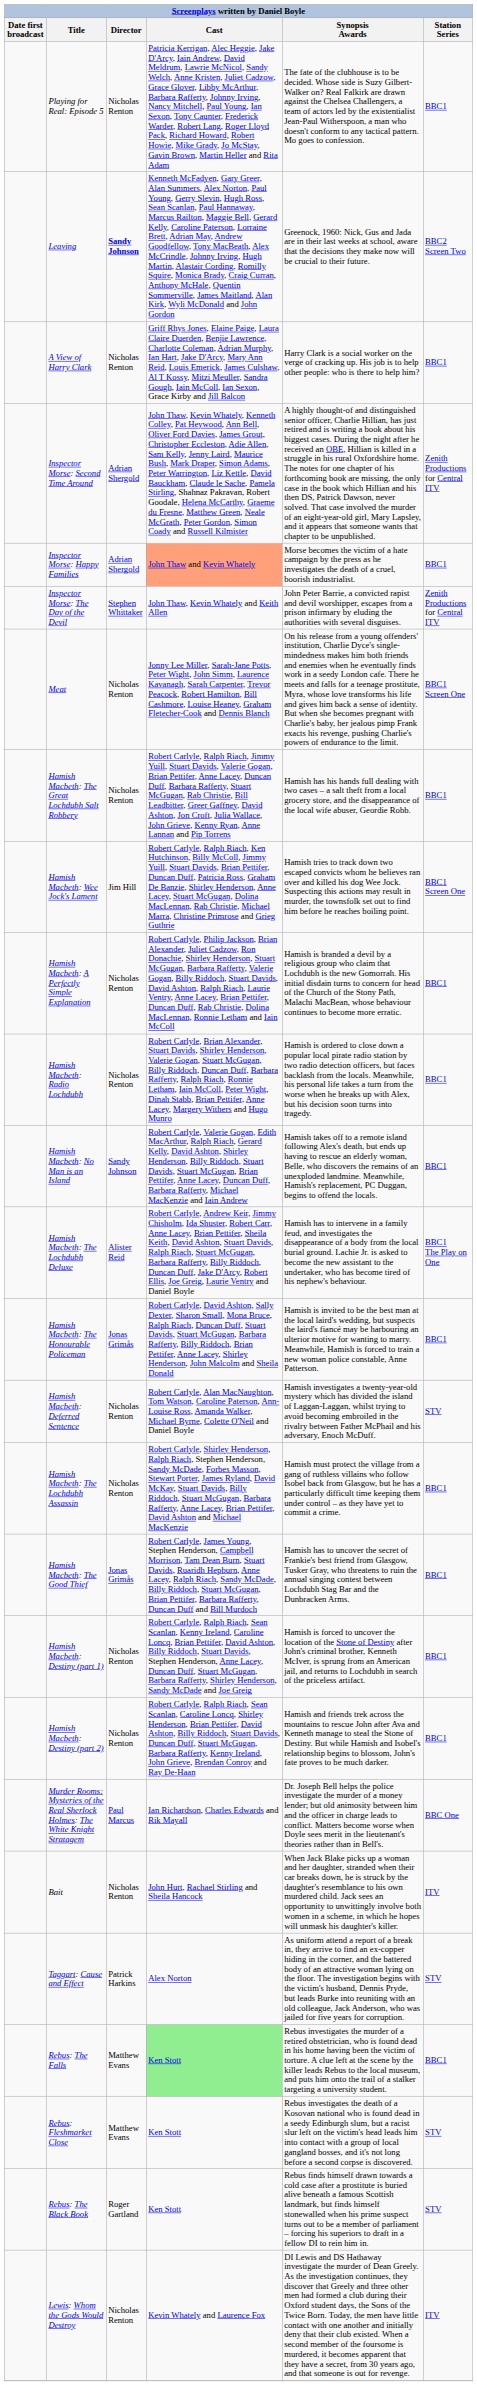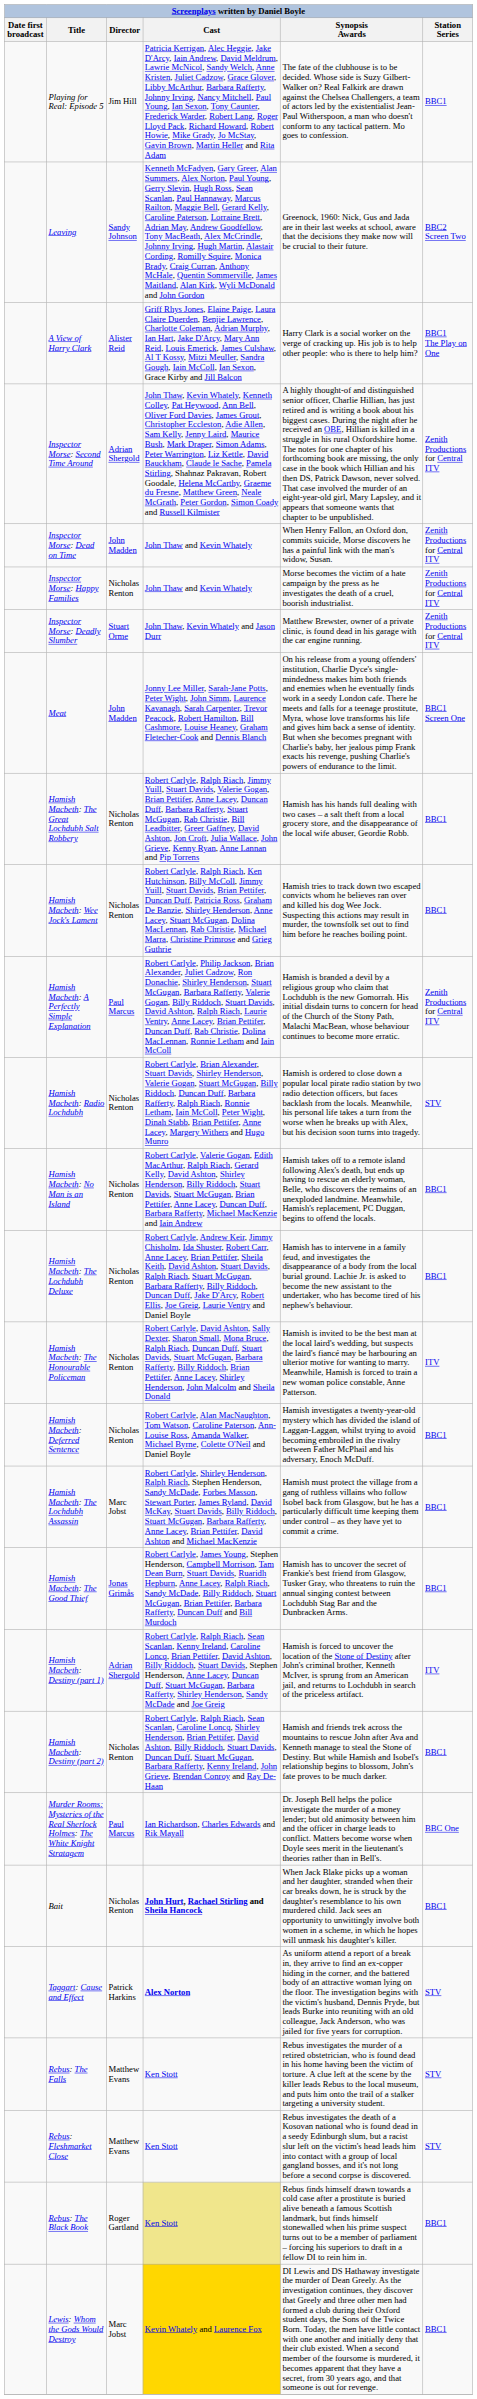(124, 106) Nicholas Renton -> (122, 101) Jim Hill
(124, 246) bold -> (123, 232) normal
(124, 362) Nicholas Renton -> (120, 343) Alister Reid
(436, 362) BBC1 -> (446, 343) BBC1 The Play on One
+ row: (71, 545)
(124, 564) Adrian Shergold -> (124, 588) Nicholas Renton
(202, 564) lightsalmon background -> (198, 588) no background
(436, 564) BBC1 -> (446, 588) Zenith Productions for Central ITV
+ row: (74, 631)
- row: (68, 607)
(124, 689) Nicholas Renton -> (123, 713) John Madden
(122, 887) Jim Hill -> (124, 910) Nicholas Renton
(445, 887) BBC1 Screen One -> (436, 910) BBC1
(124, 983) Nicholas Renton -> (121, 1006) Paul Marcus
(436, 983) BBC1 -> (446, 1006) Zenith Productions for Central ITV
(436, 1079) BBC1 -> (433, 1103) STV
(122, 1166) Sandy Johnson -> (124, 1189) Nicholas Renton
(120, 1252) Alister Reid -> (124, 1276) Nicholas Renton
(446, 1252) BBC1 The Play on One -> (436, 1276) BBC1
(121, 1339) Jonas Grimås -> (124, 1362) Nicholas Renton
(436, 1339) BBC1 -> (432, 1362) ITV
(433, 1411) STV -> (436, 1434) BBC1
(124, 1488) Nicholas Renton -> (118, 1507) Marc Jobst
(124, 1656) Nicholas Renton -> (124, 1670) Adrian Shergold
(436, 1656) BBC1 -> (432, 1670) ITV
(203, 1892) normal -> (204, 1906) bold
(432, 1892) ITV -> (436, 1906) BBC1
(170, 1978) normal -> (168, 1992) bold
(165, 2060) lightgreen background -> (161, 2074) no background
(436, 2060) BBC1 -> (433, 2074) STV
(165, 2209) no background -> (161, 2223) khaki background
(433, 2209) STV -> (436, 2223) BBC1
(124, 2315) Nicholas Renton -> (118, 2329) Marc Jobst
(207, 2315) no background -> (203, 2329) gold background
(432, 2315) ITV -> (436, 2329) BBC1
